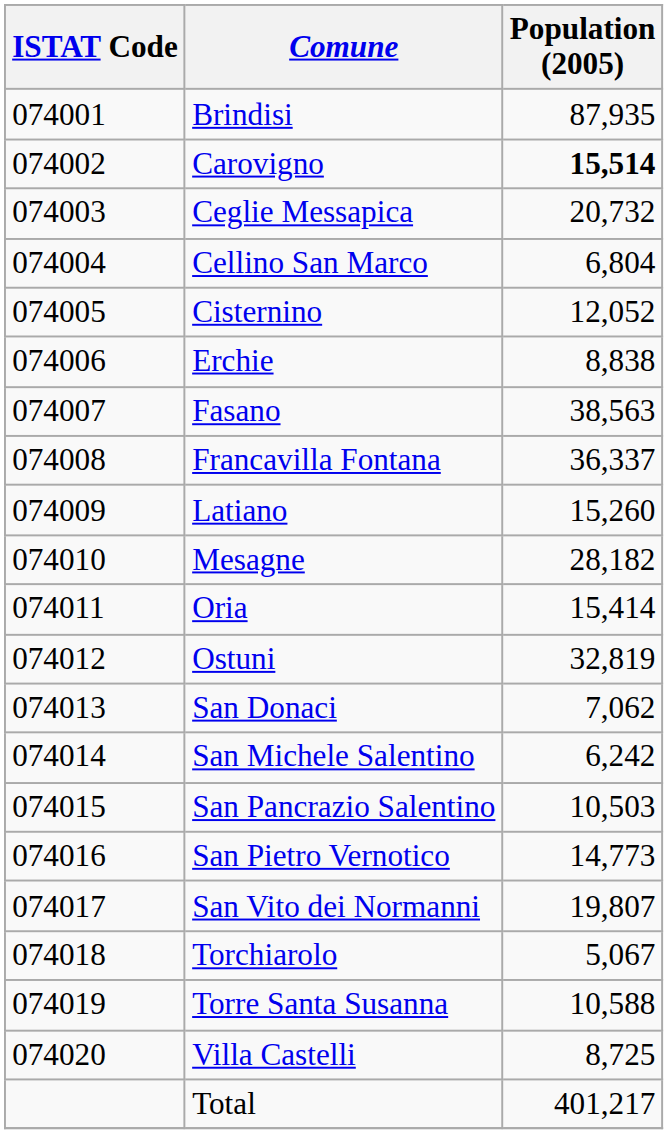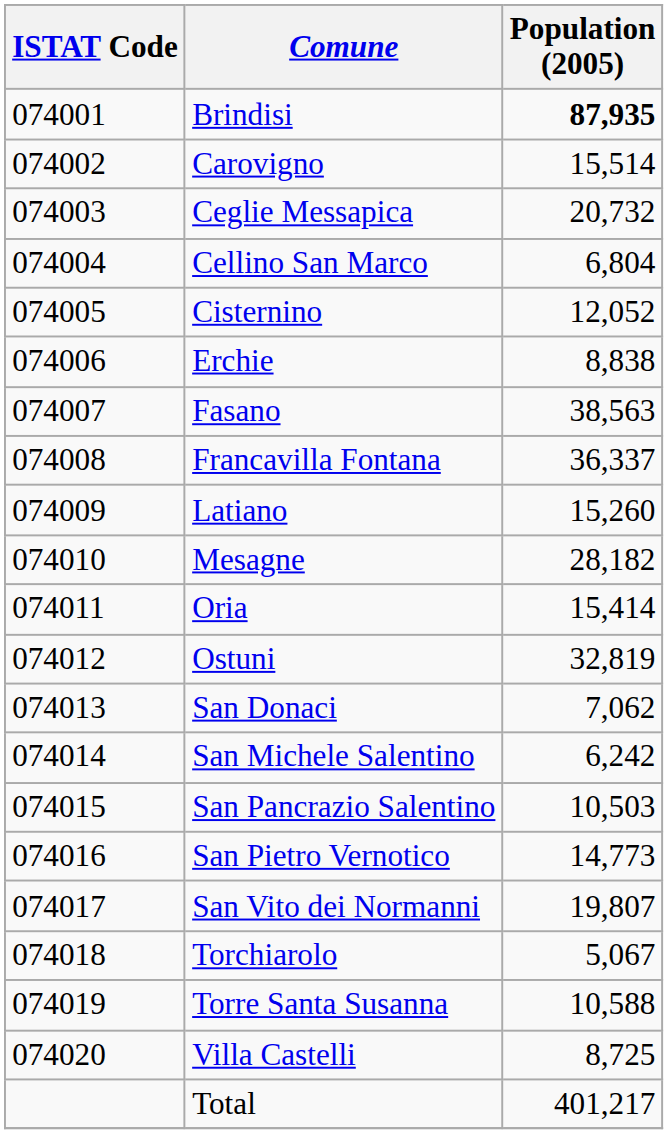(613, 113) normal -> (613, 113) bold
(613, 163) bold -> (613, 163) normal
